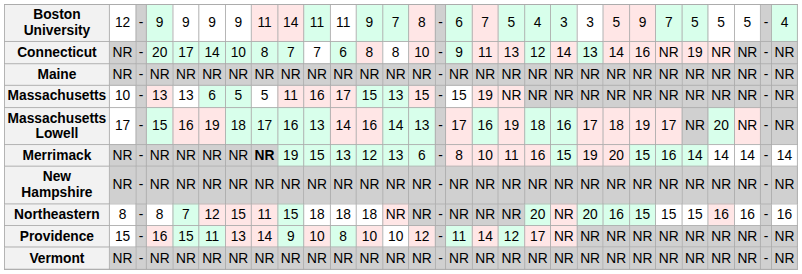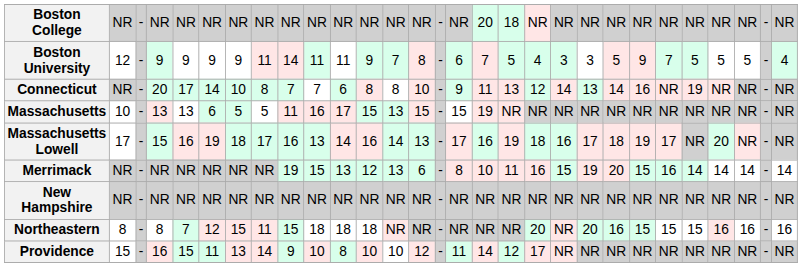+ row: (57, 23)
- row: (57, 74)
(265, 155) bold -> (265, 170) normal
- row: (57, 258)
